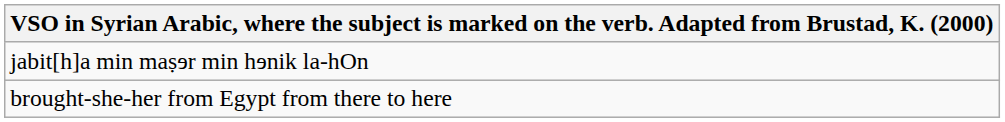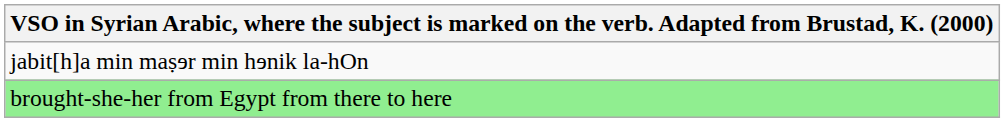(231, 98) no background -> (231, 98) lightgreen background
